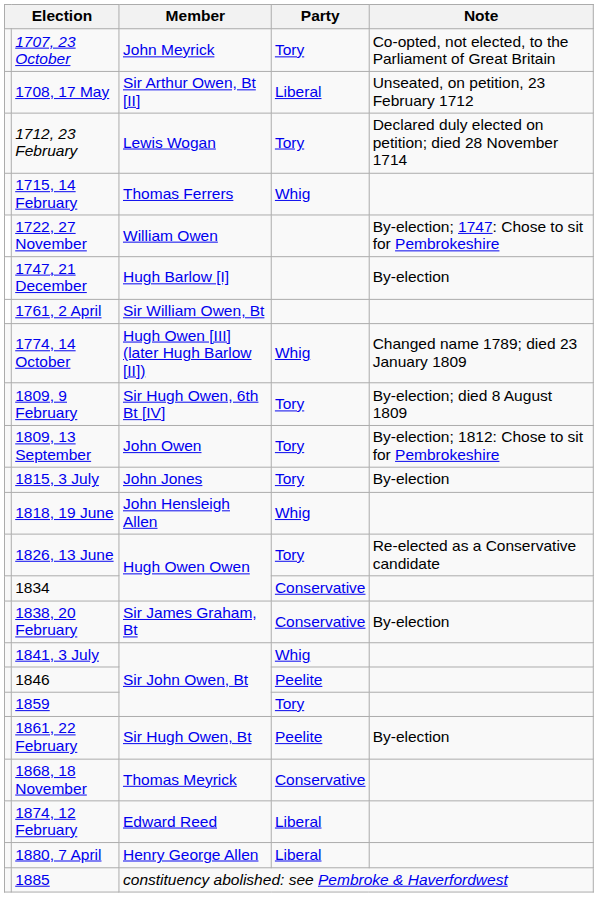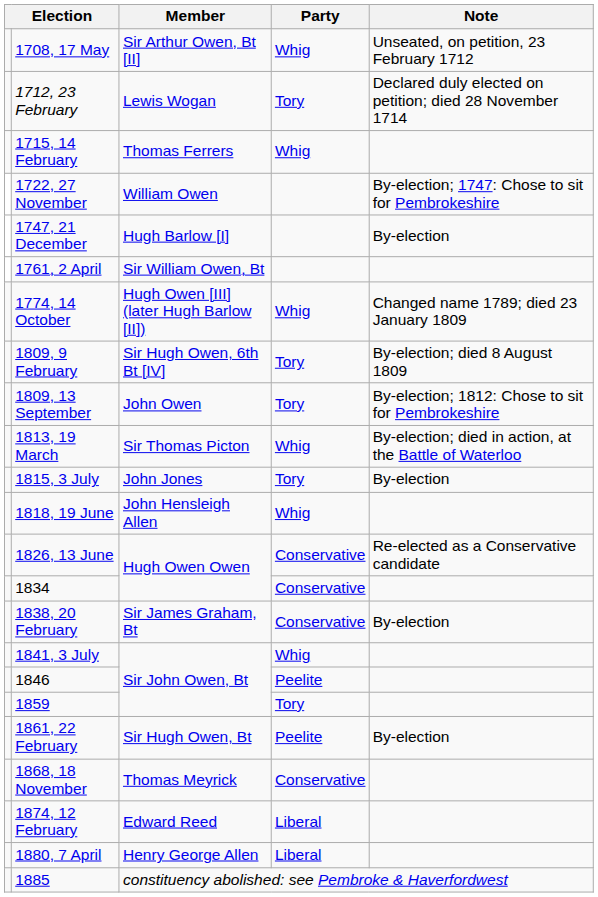- row: (45, 50)
(298, 92) Liberal -> (293, 50) Whig
+ row: (45, 446)
(290, 555) Tory -> (320, 555) Conservative
